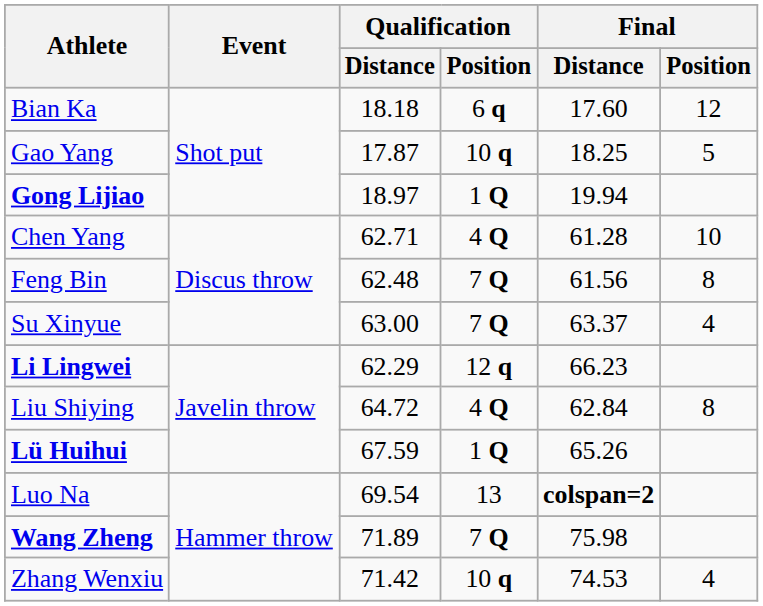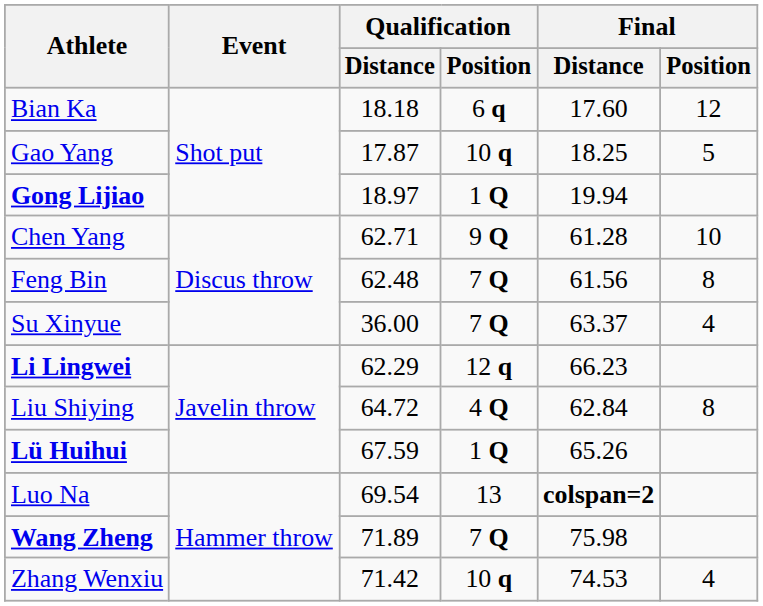(489, 237) 4 Q -> (489, 237) 9 Q
(390, 323) 63.00 -> (390, 323) 36.00
